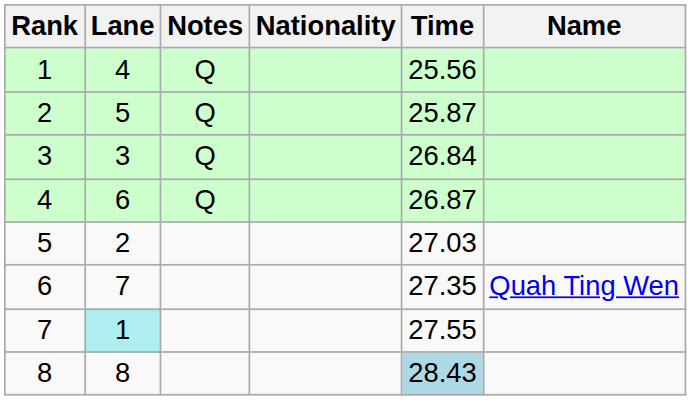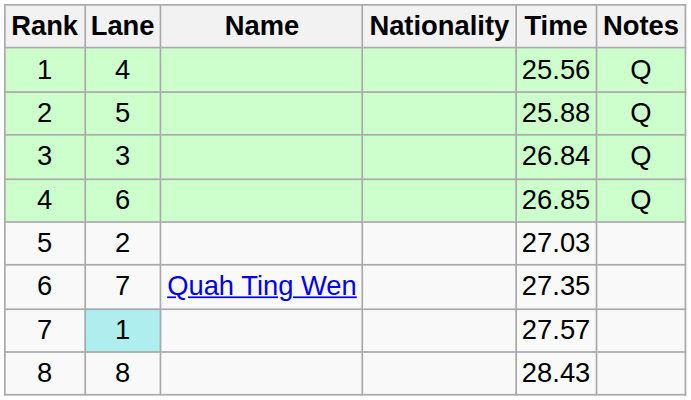columns swapped: (584, 26) <-> (205, 26)
(442, 112) 25.87 -> (556, 112) 25.88
(442, 199) 26.87 -> (556, 199) 26.85
(442, 329) 27.55 -> (556, 329) 27.57
(442, 373) lightblue background -> (556, 373) no background
